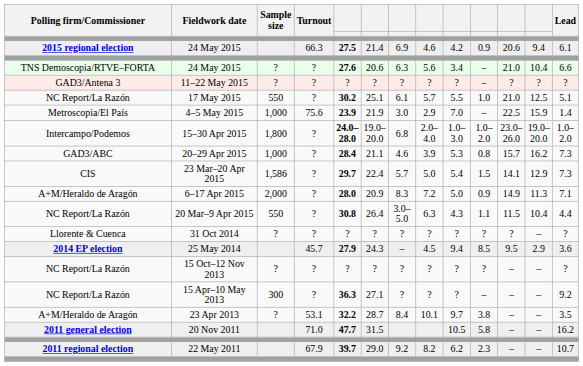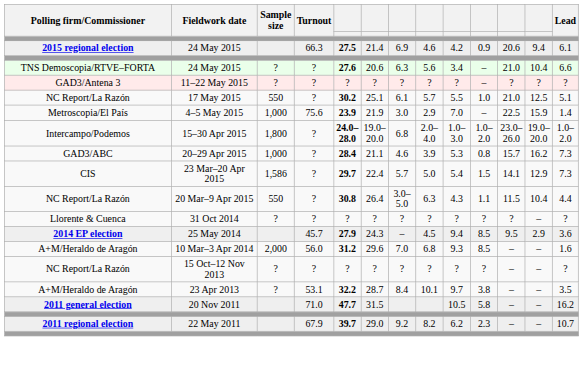- row: (88, 193)
+ row: (88, 249)
- row: (88, 294)
